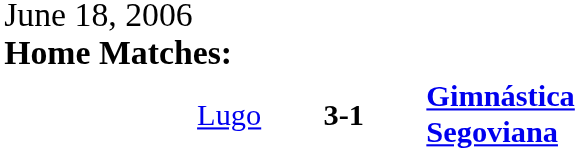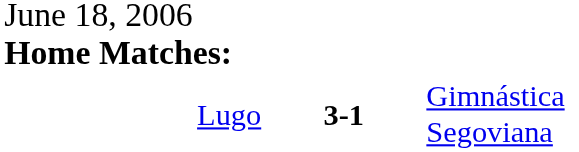(501, 114) bold -> (496, 114) normal
